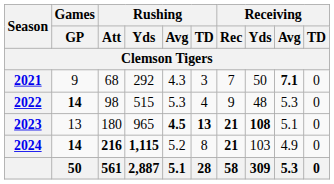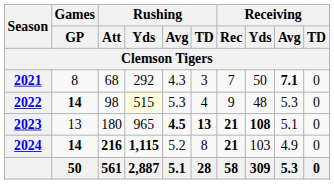(75, 80) 9 -> (75, 80) 8
(144, 102) no background -> (144, 102) lightyellow background
